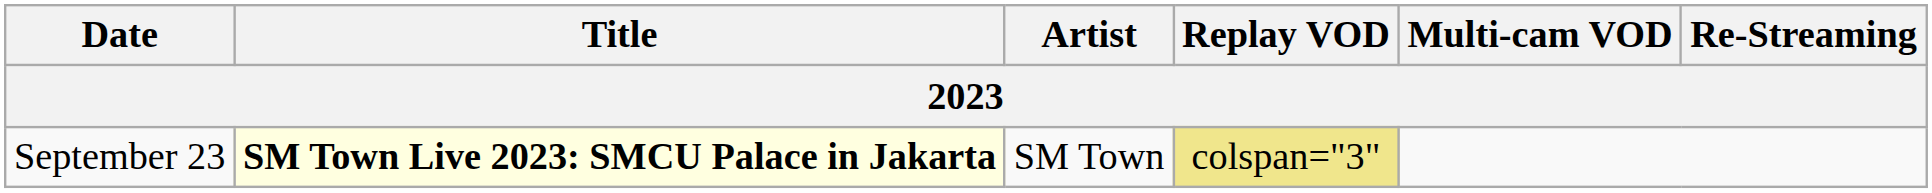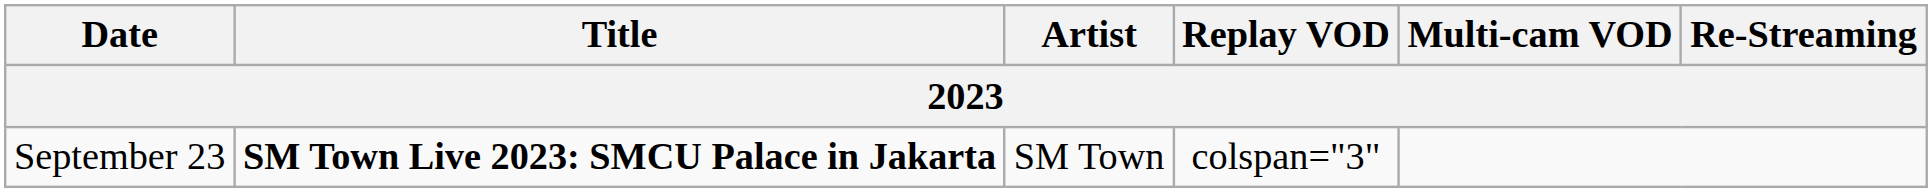(620, 156) lightyellow background -> (620, 156) no background
(1286, 156) khaki background -> (1286, 156) no background
